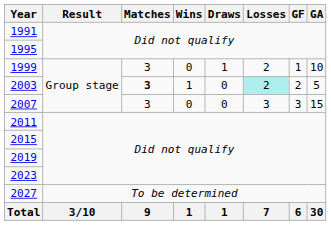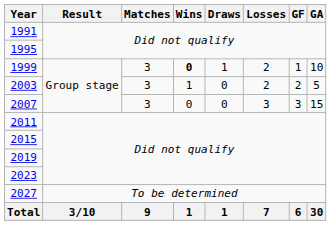(189, 67) normal -> (189, 67) bold
(147, 85) bold -> (147, 85) normal
(266, 85) paleturquoise background -> (266, 85) no background
